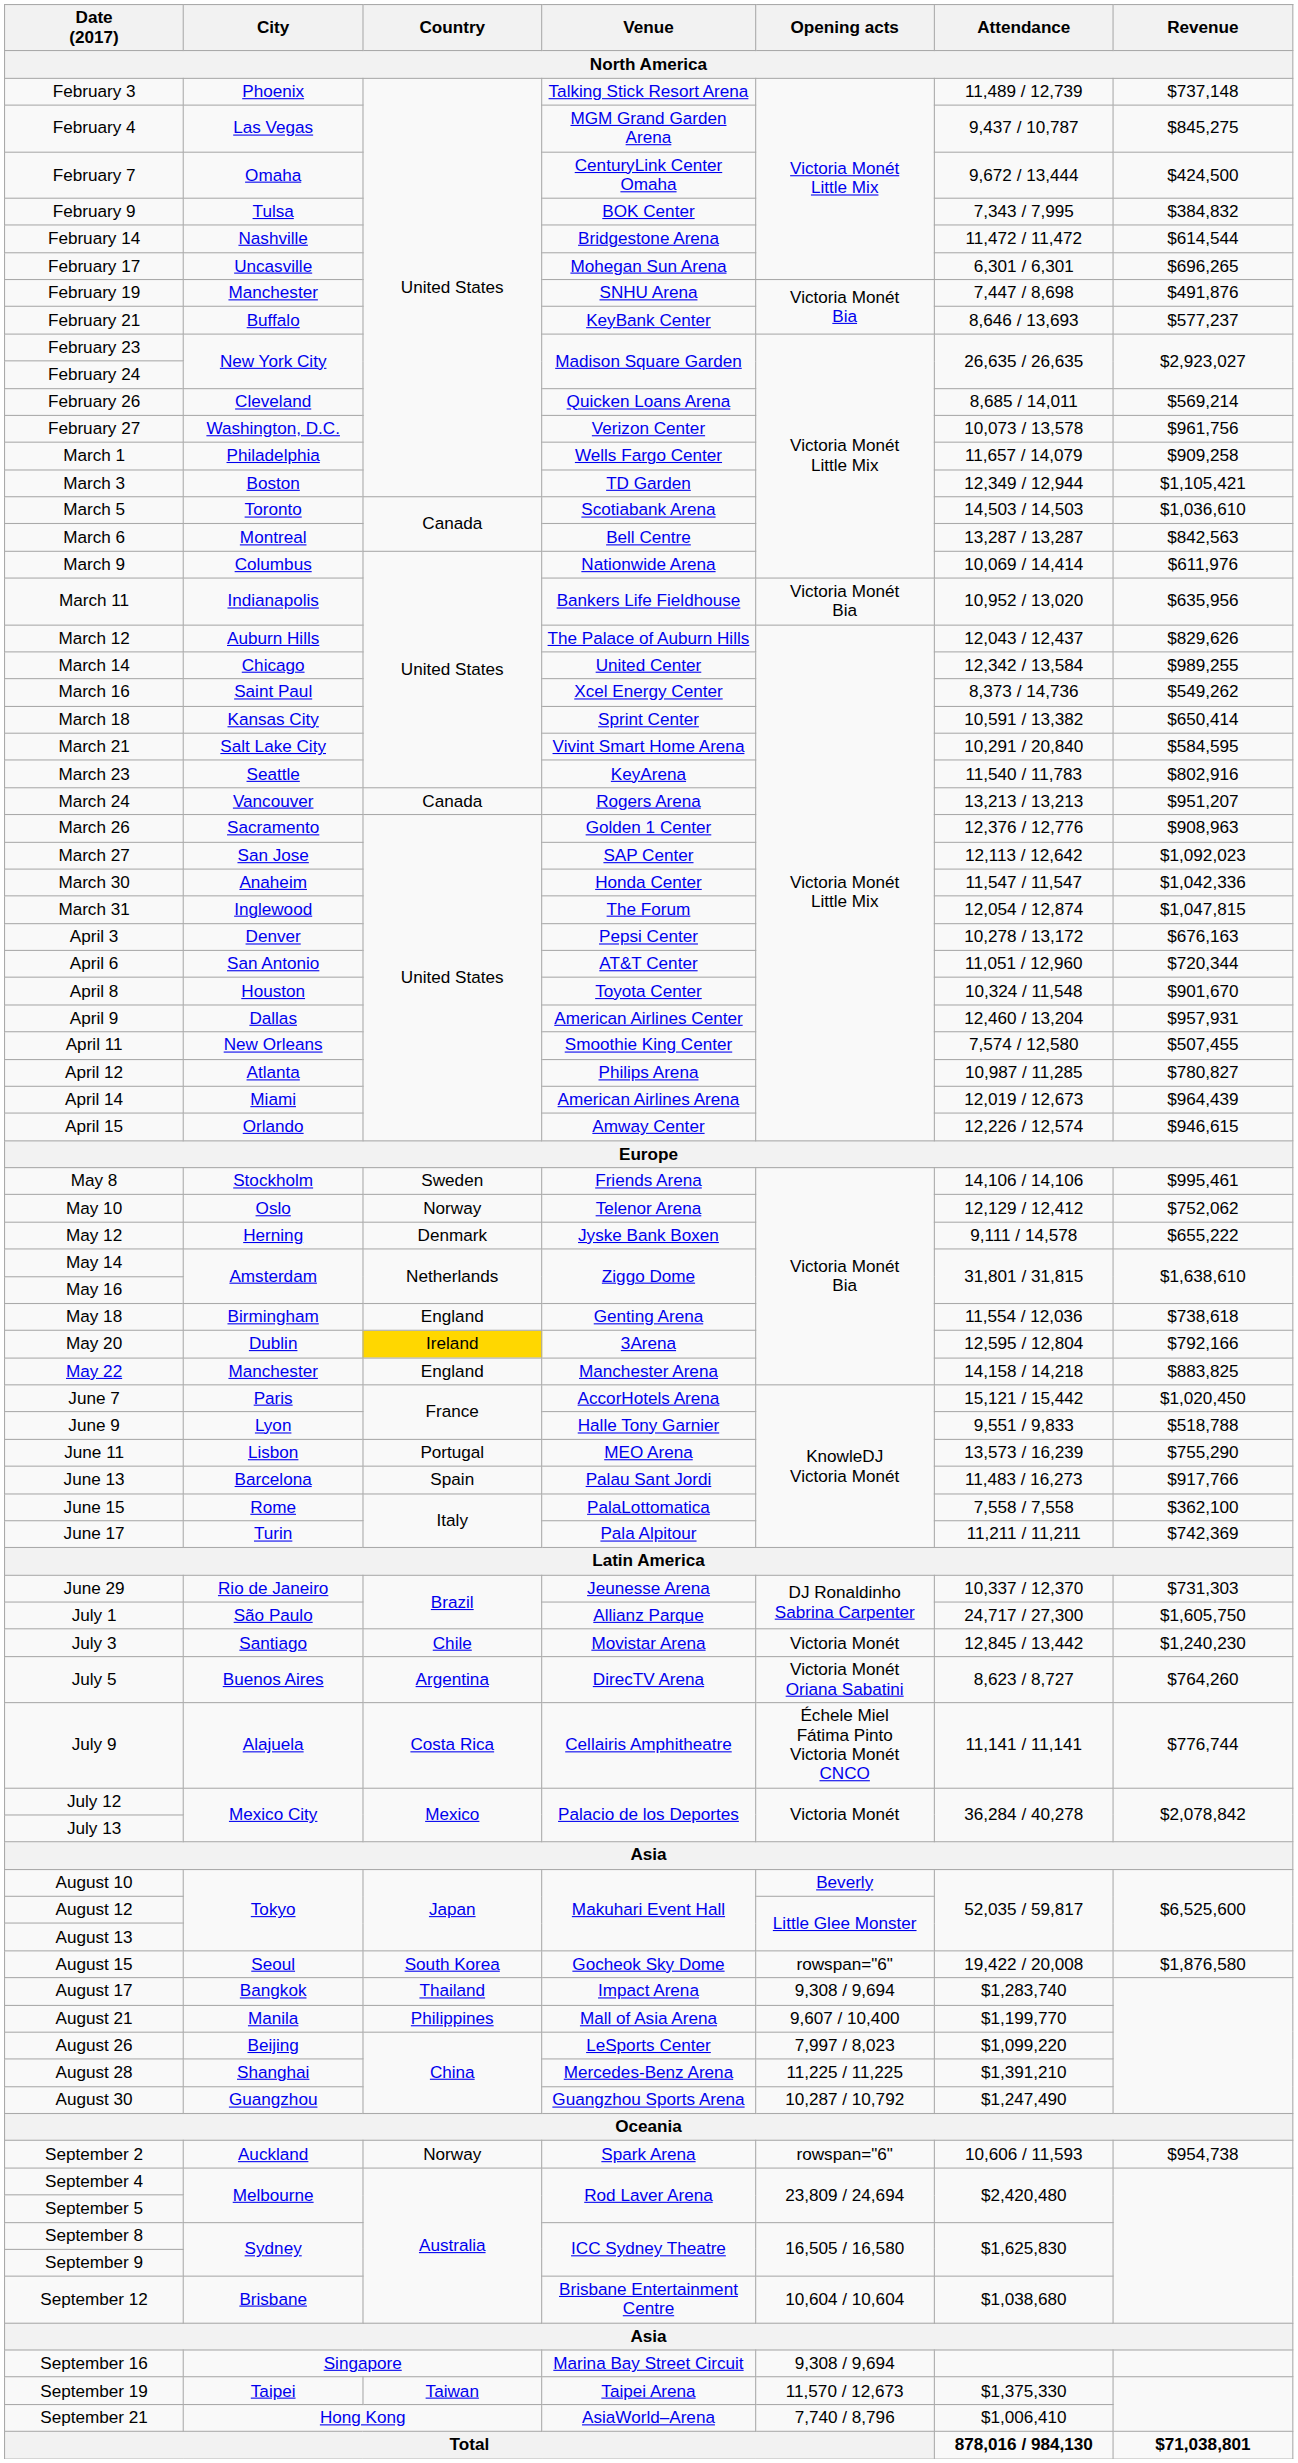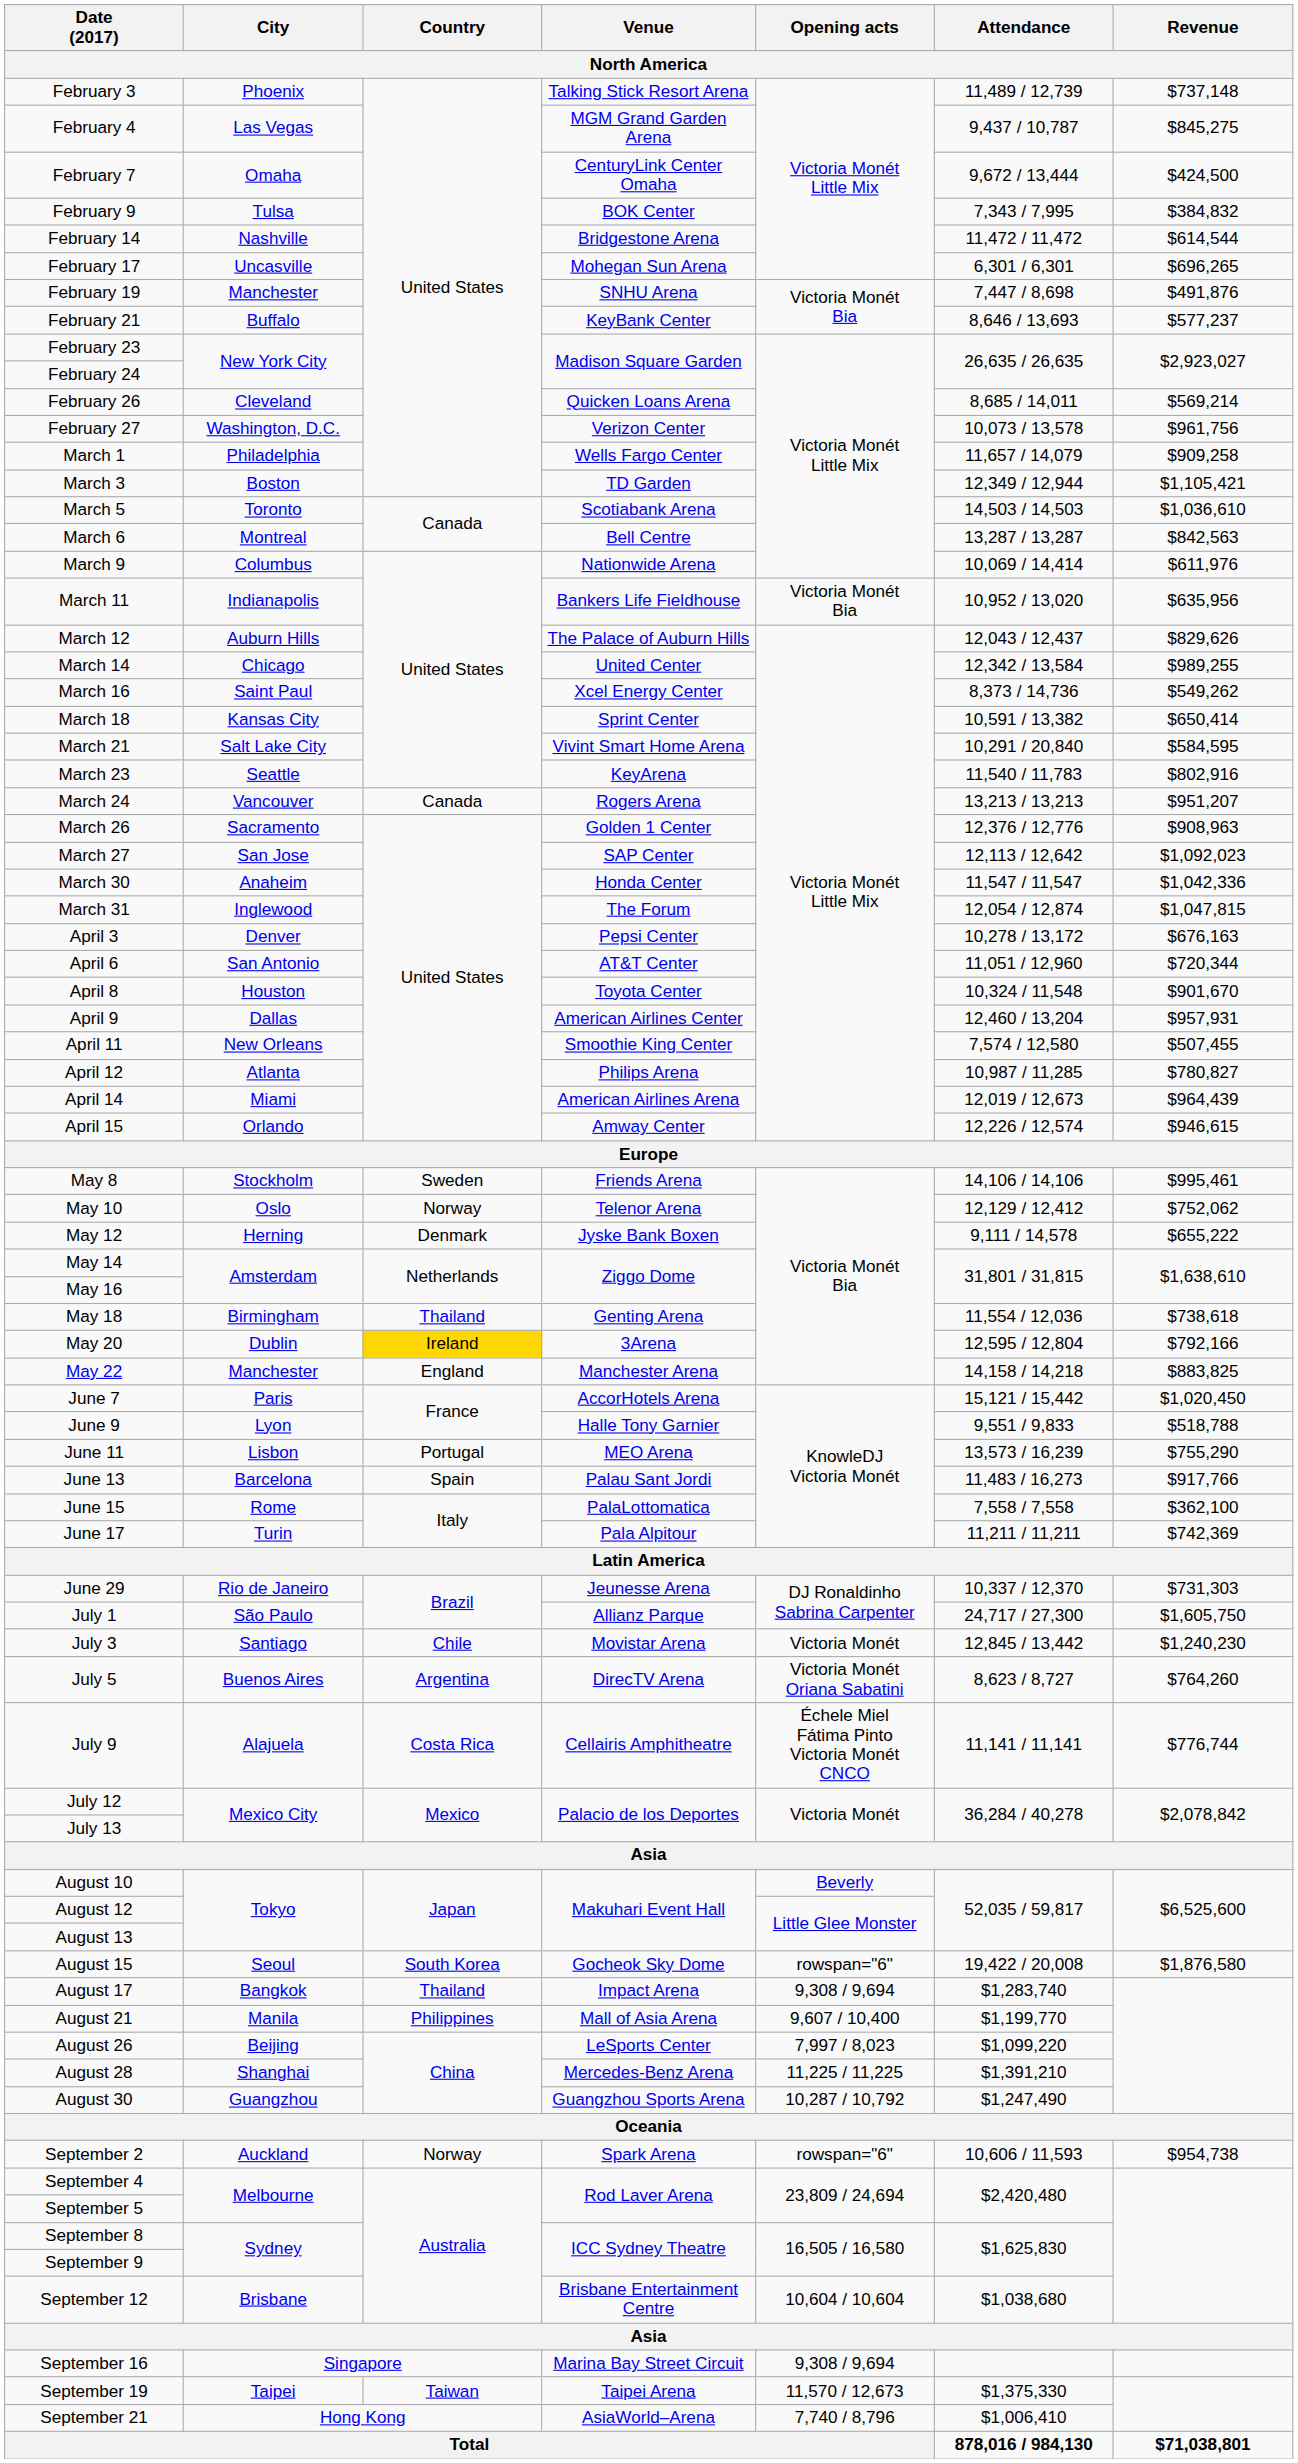(452, 1316) England -> (452, 1316) Thailand
